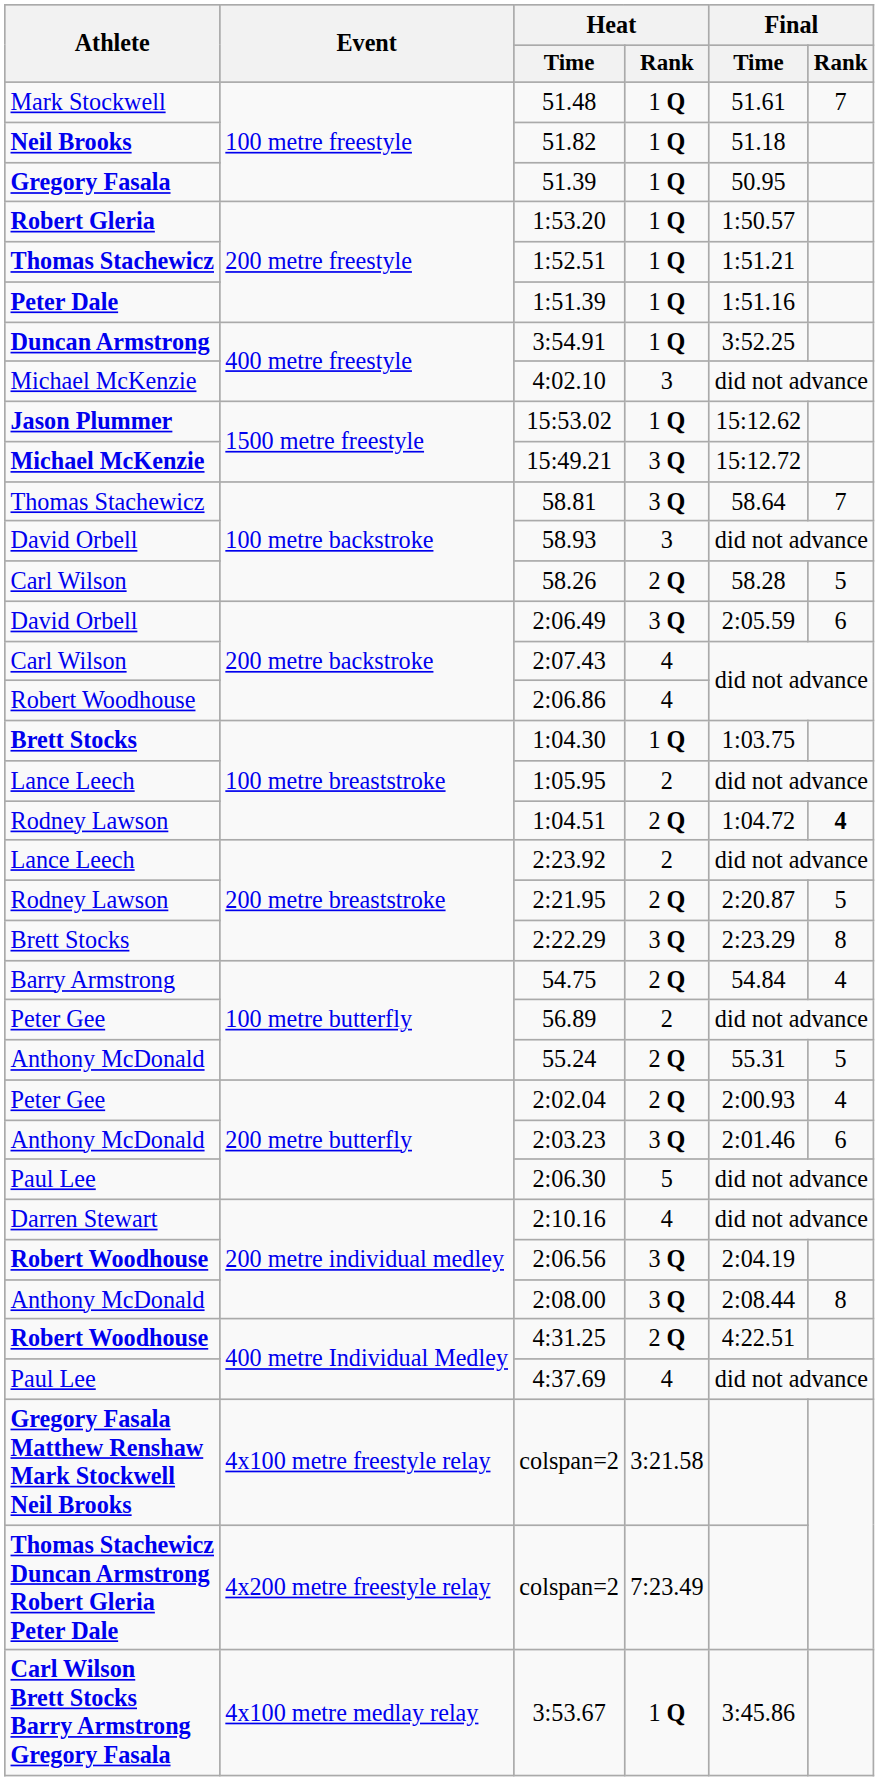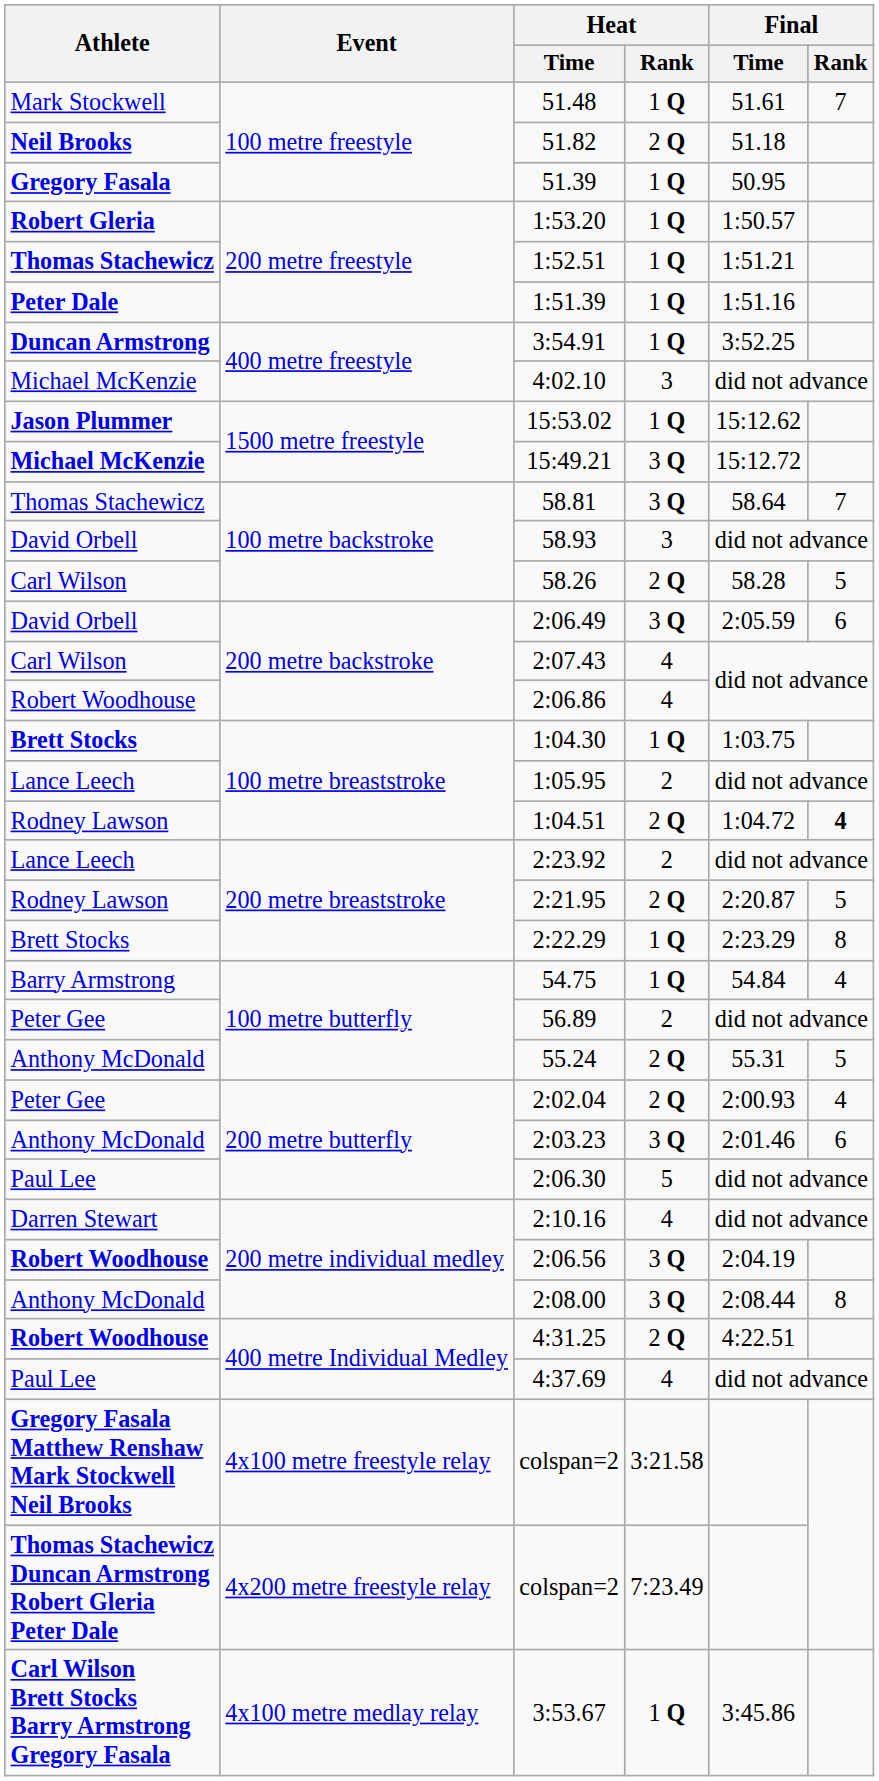(667, 142) 1 Q -> (667, 142) 2 Q
(667, 940) 3 Q -> (667, 940) 1 Q
(667, 980) 2 Q -> (667, 980) 1 Q
